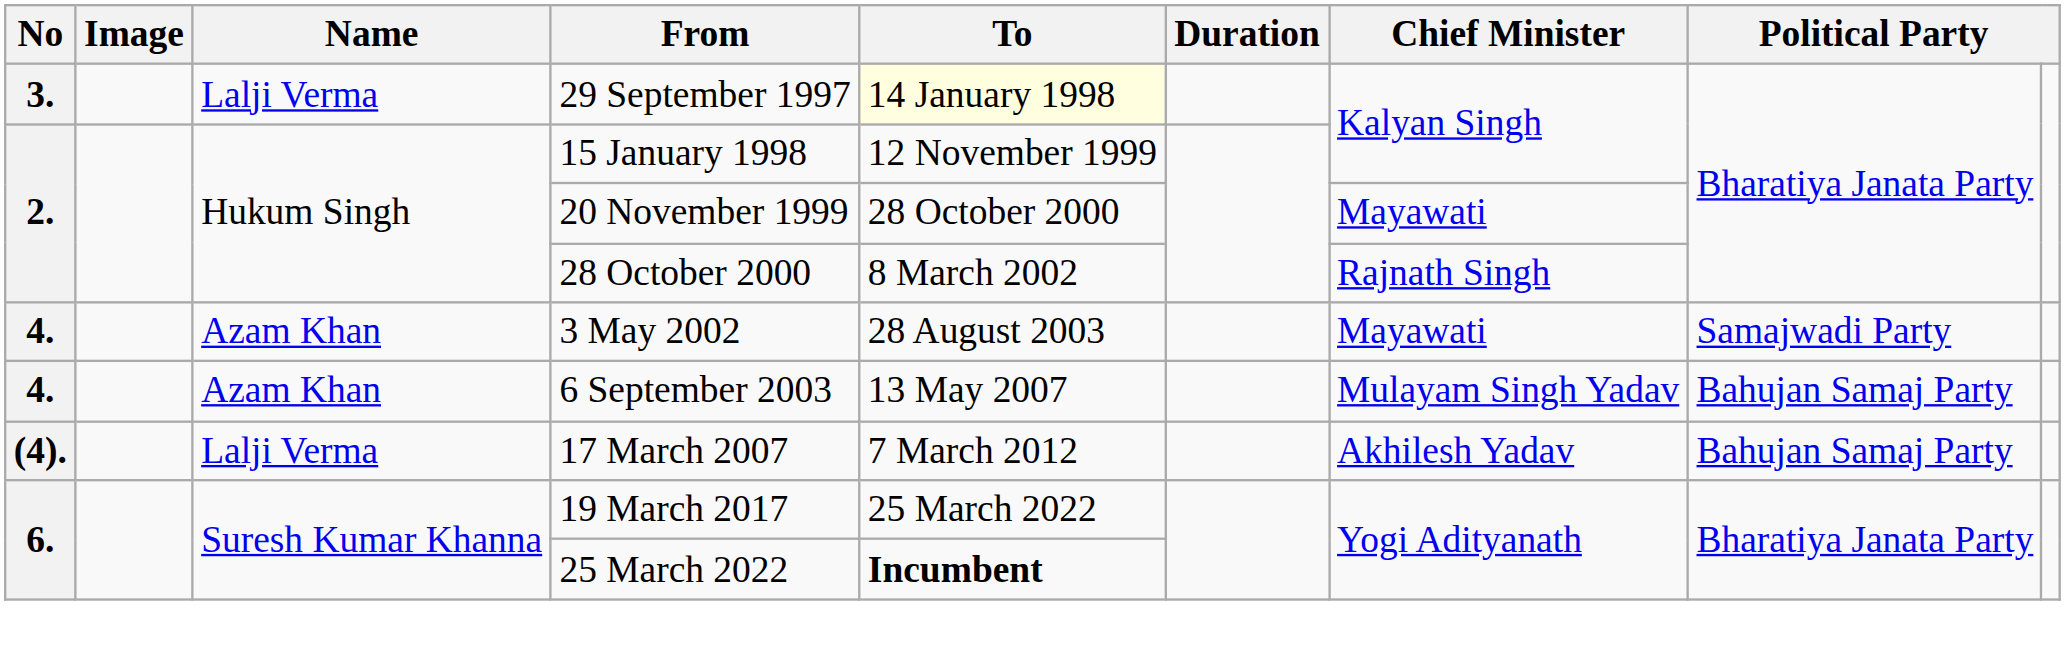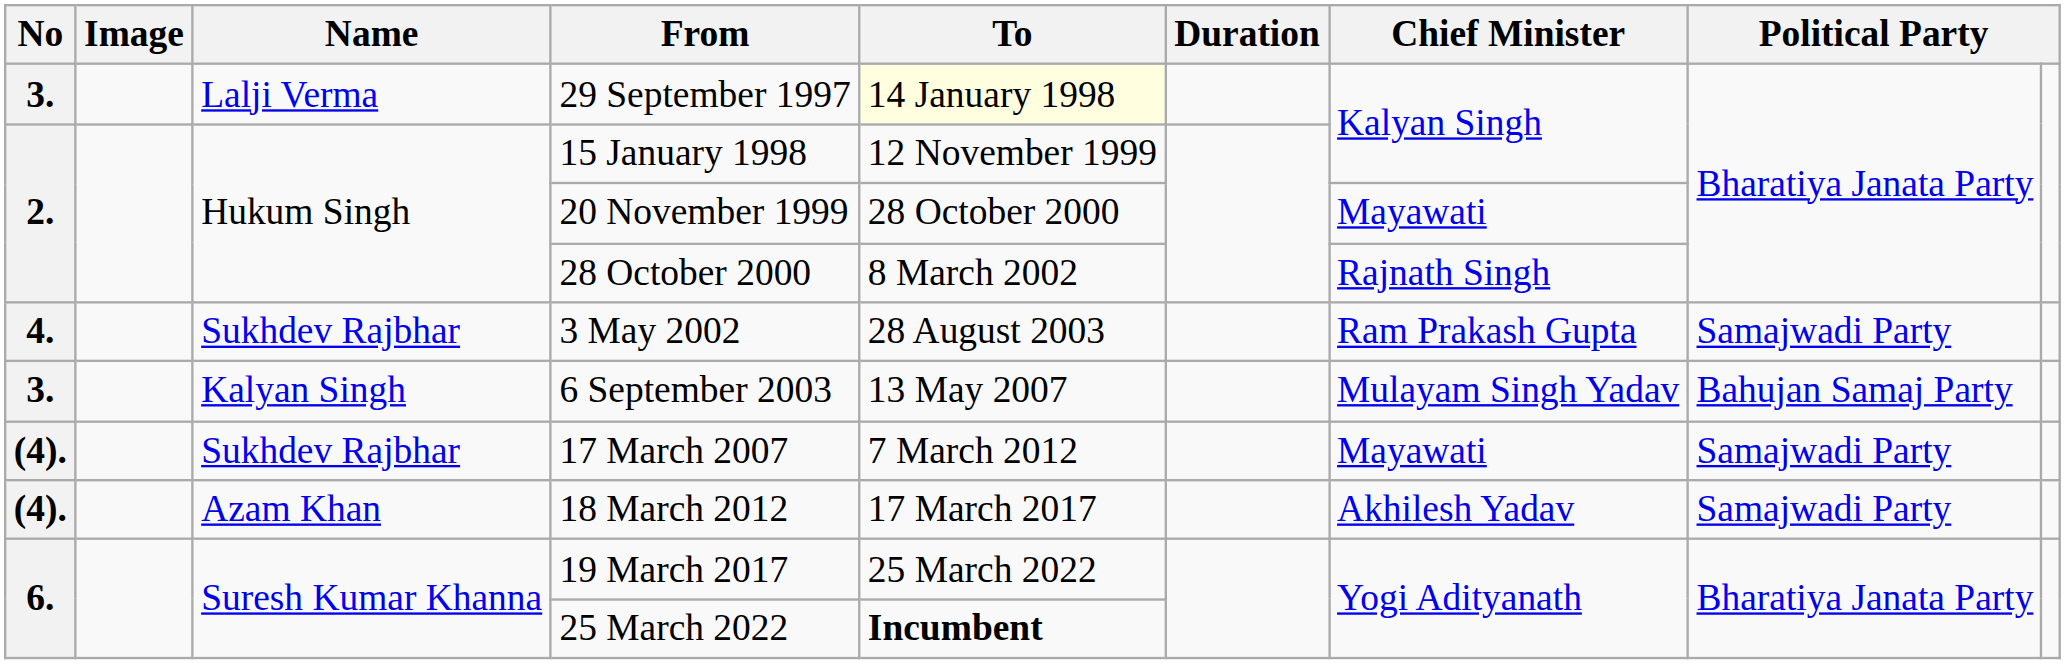(291, 331) Azam Khan -> (331, 331) Sukhdev Rajbhar
(1412, 331) Mayawati -> (1487, 331) Ram Prakash Gupta
(40, 390) 4. -> (40, 390) 3.
(291, 390) Azam Khan -> (304, 390) Kalyan Singh
(290, 449) Lalji Verma -> (331, 449) Sukhdev Rajbhar
(1456, 449) Akhilesh Yadav -> (1412, 449) Mayawati
(1855, 449) Bahujan Samaj Party -> (1824, 449) Samajwadi Party
+ row: (674, 509)
